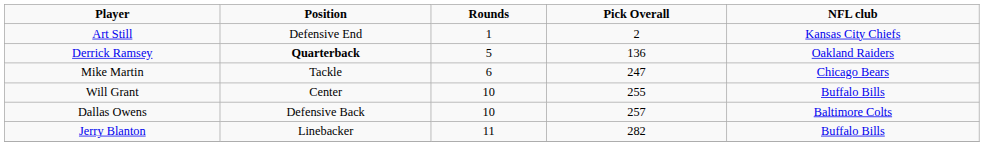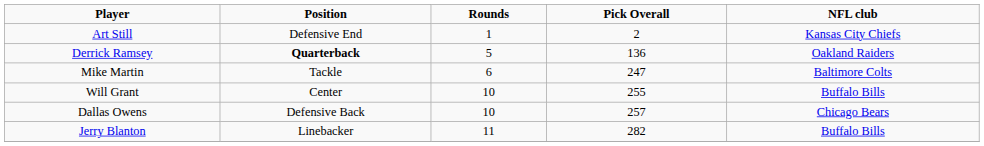(853, 72) Chicago Bears -> (853, 72) Baltimore Colts
(853, 111) Baltimore Colts -> (853, 111) Chicago Bears
